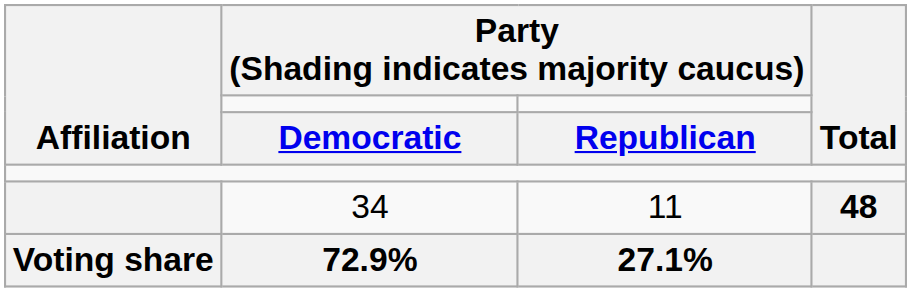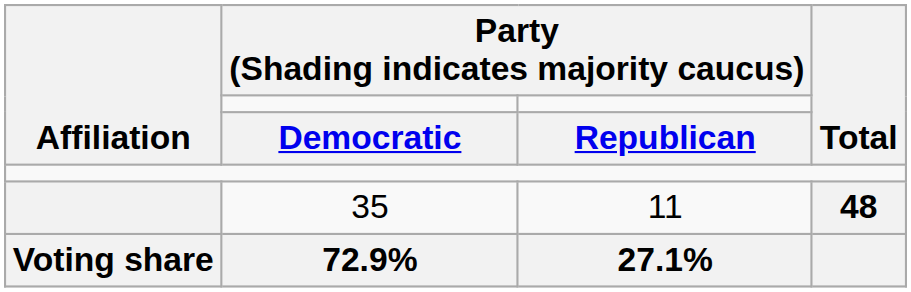(370, 206) 34 -> (370, 206) 35
